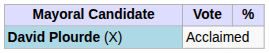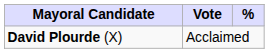(65, 37) lightblue background -> (65, 37) no background
